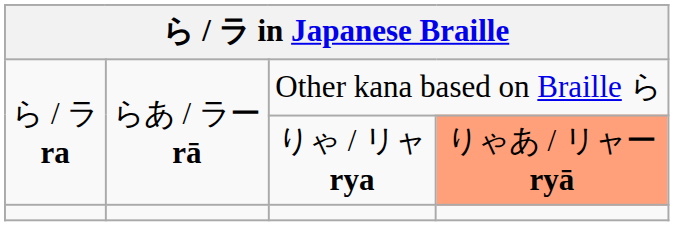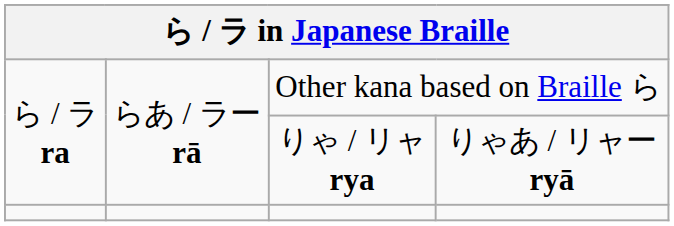(552, 160) lightsalmon background -> (552, 160) no background
